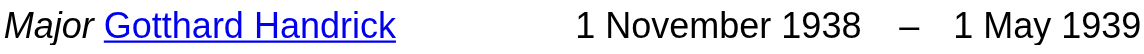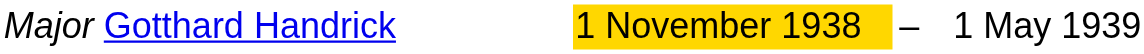(718, 26) no background -> (718, 26) gold background
